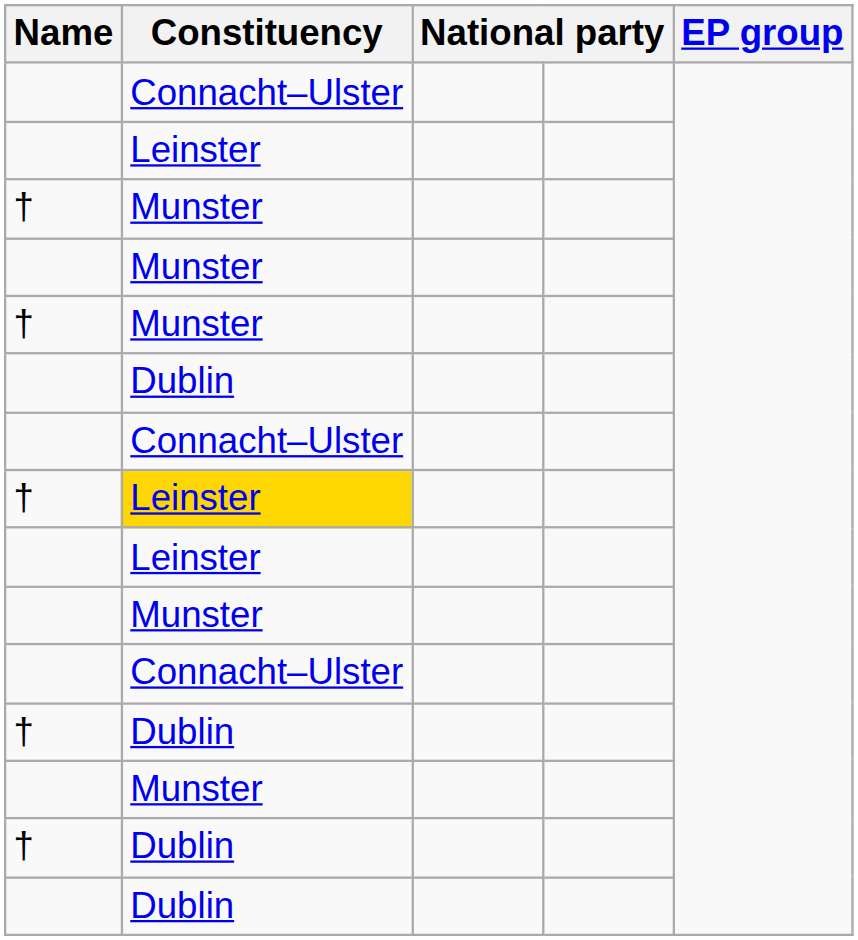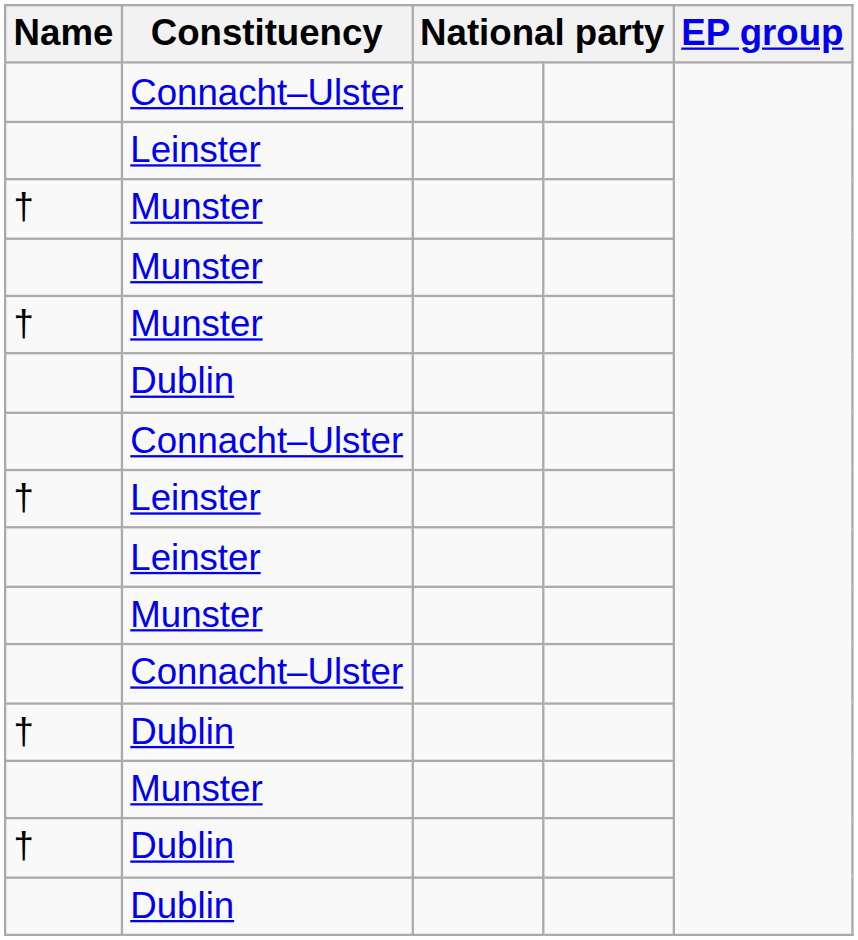(195, 498) gold background -> (195, 498) no background
